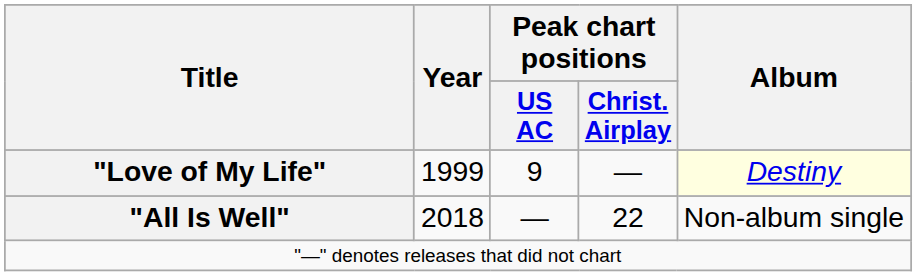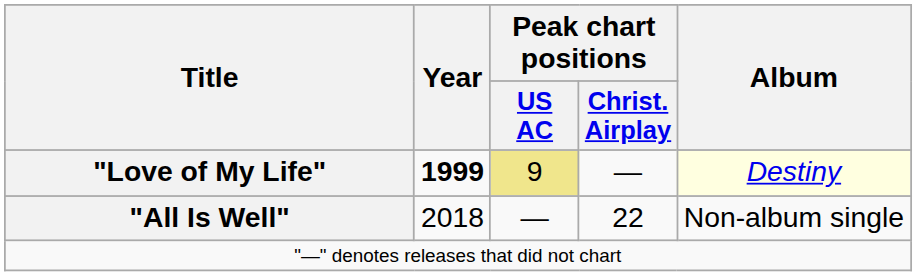(452, 172) normal -> (452, 172) bold
(535, 172) no background -> (535, 172) khaki background
